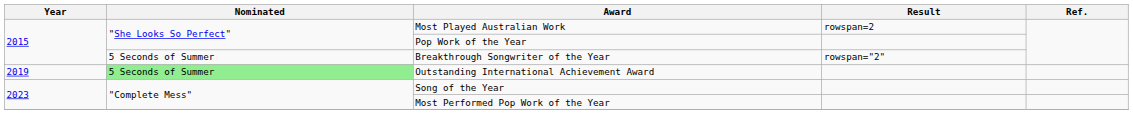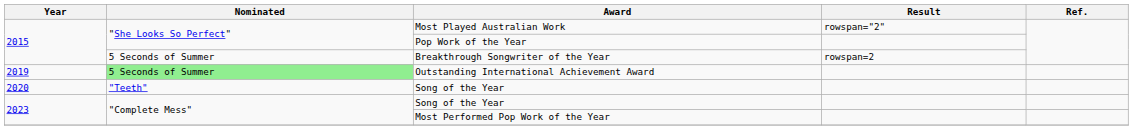(849, 27) rowspan=2 -> (855, 27) rowspan="2"
(855, 57) rowspan="2" -> (849, 57) rowspan=2
+ row: (18, 87)
